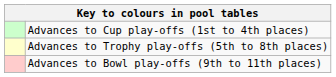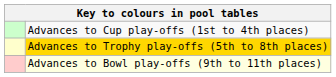(178, 47) no background -> (178, 47) gold background
(175, 64) no background -> (175, 64) lightyellow background
